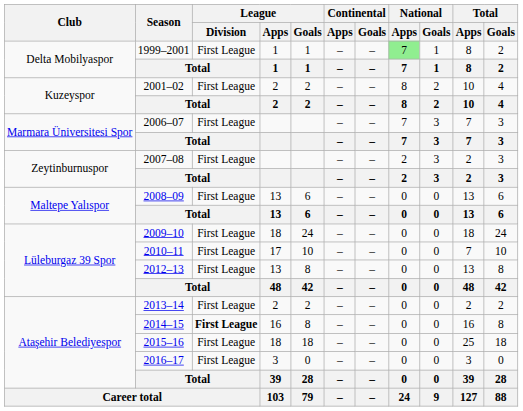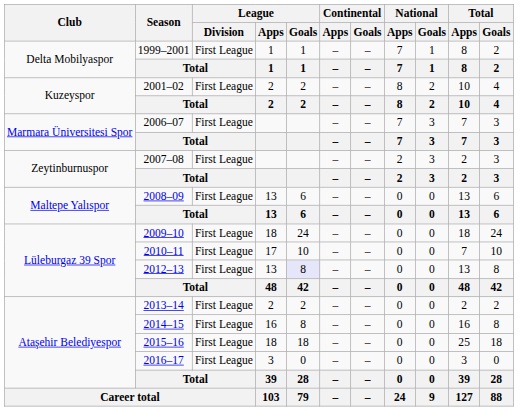(404, 50) lightgreen background -> (400, 50) no background
(308, 269) no background -> (303, 269) lavender background
(226, 324) bold -> (224, 324) normal
